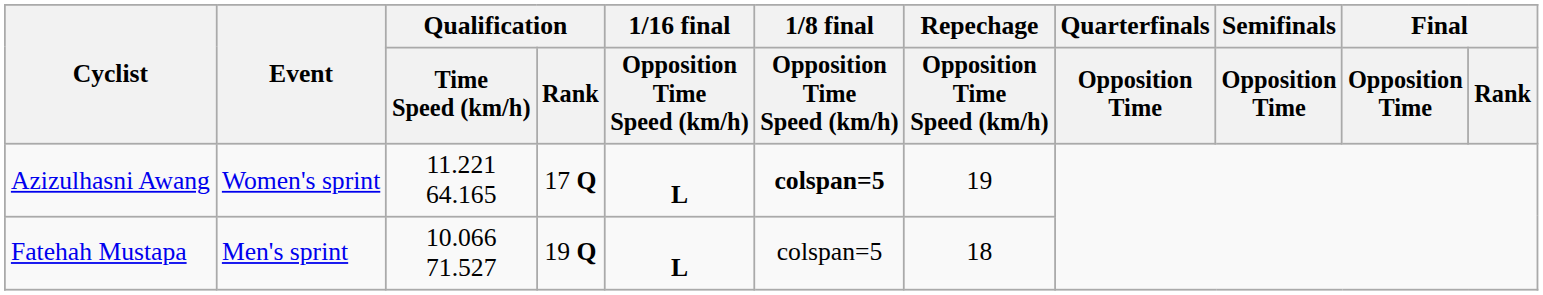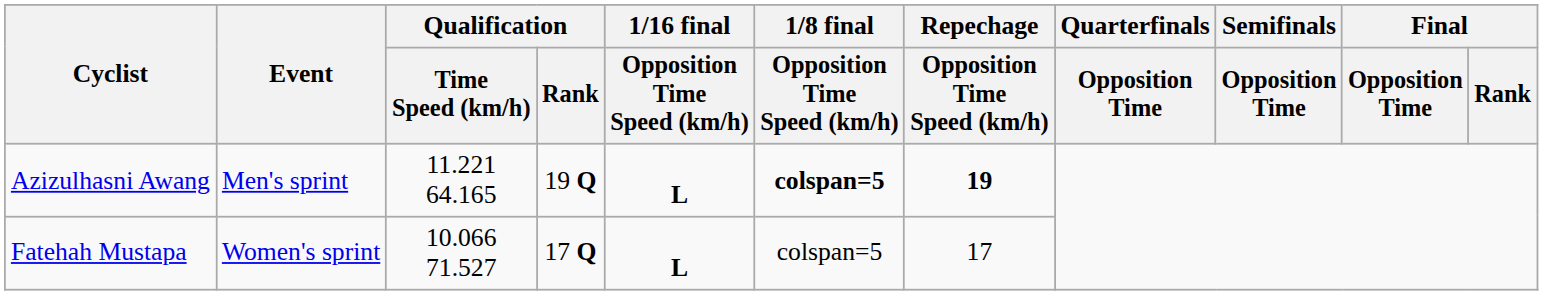(301, 180) Women's sprint -> (285, 180) Men's sprint
(570, 180) 17 Q -> (570, 180) 19 Q
(979, 180) normal -> (979, 180) bold
(285, 252) Men's sprint -> (301, 252) Women's sprint
(570, 252) 19 Q -> (570, 252) 17 Q
(979, 252) 18 -> (979, 252) 17
